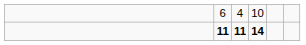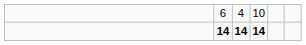(223, 31) 11 -> (223, 31) 14
(240, 31) 11 -> (241, 31) 14
